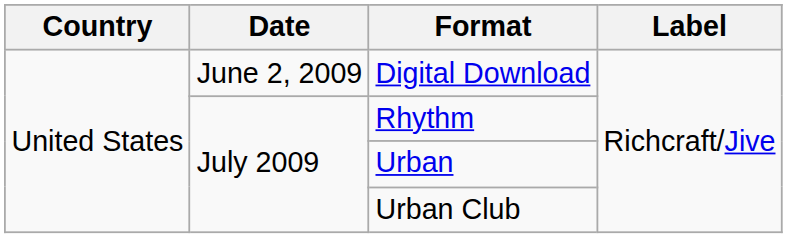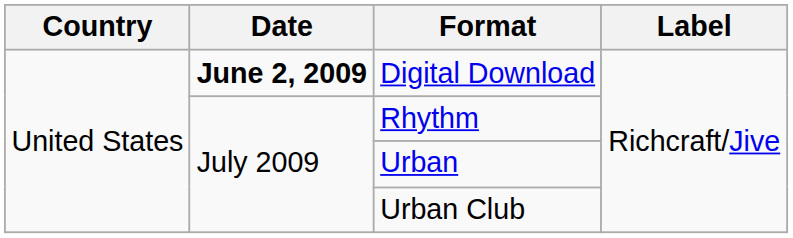(279, 72) normal -> (282, 72) bold
